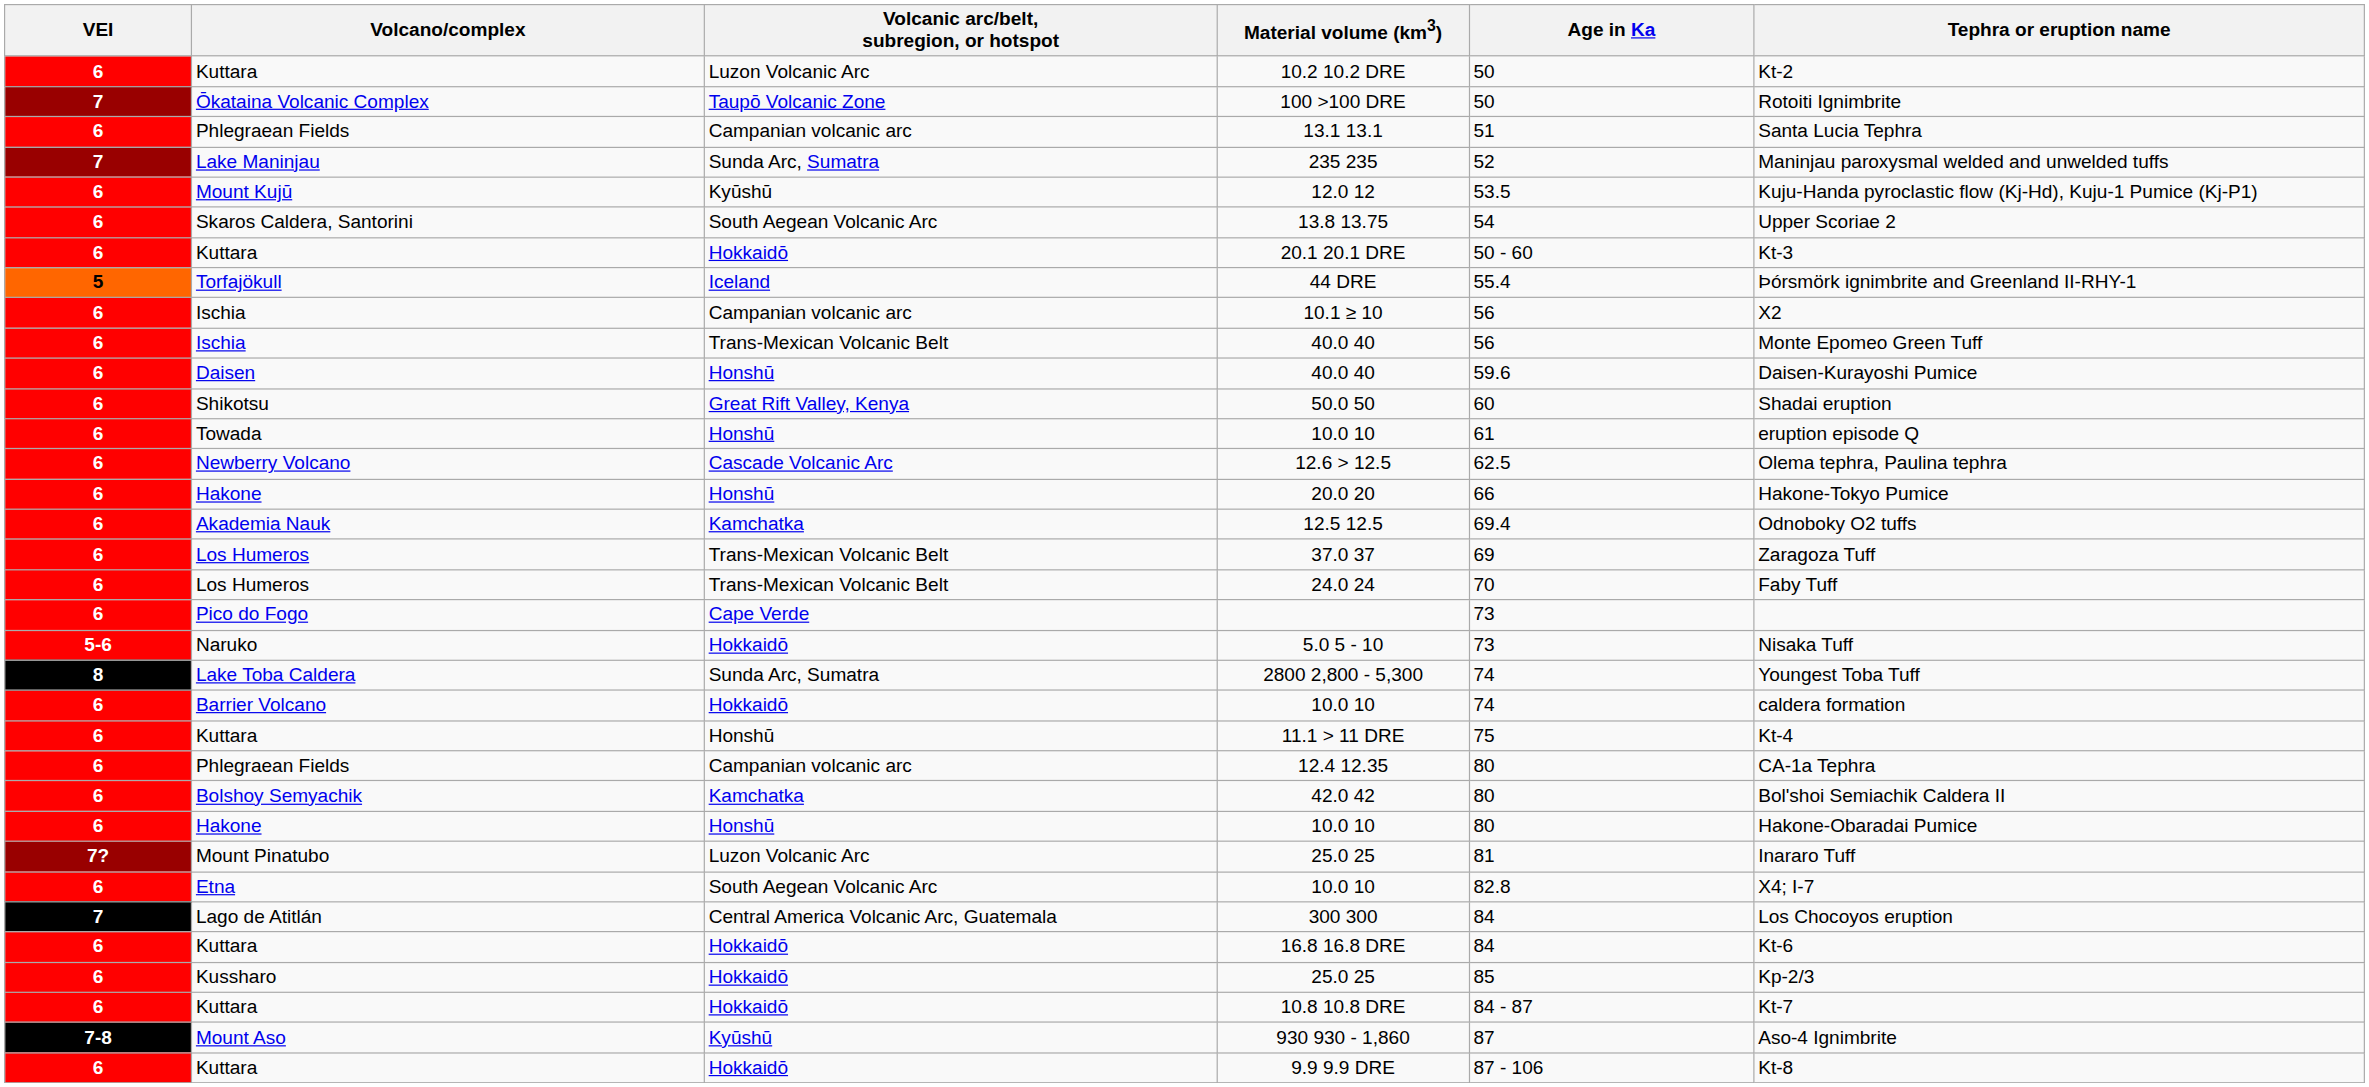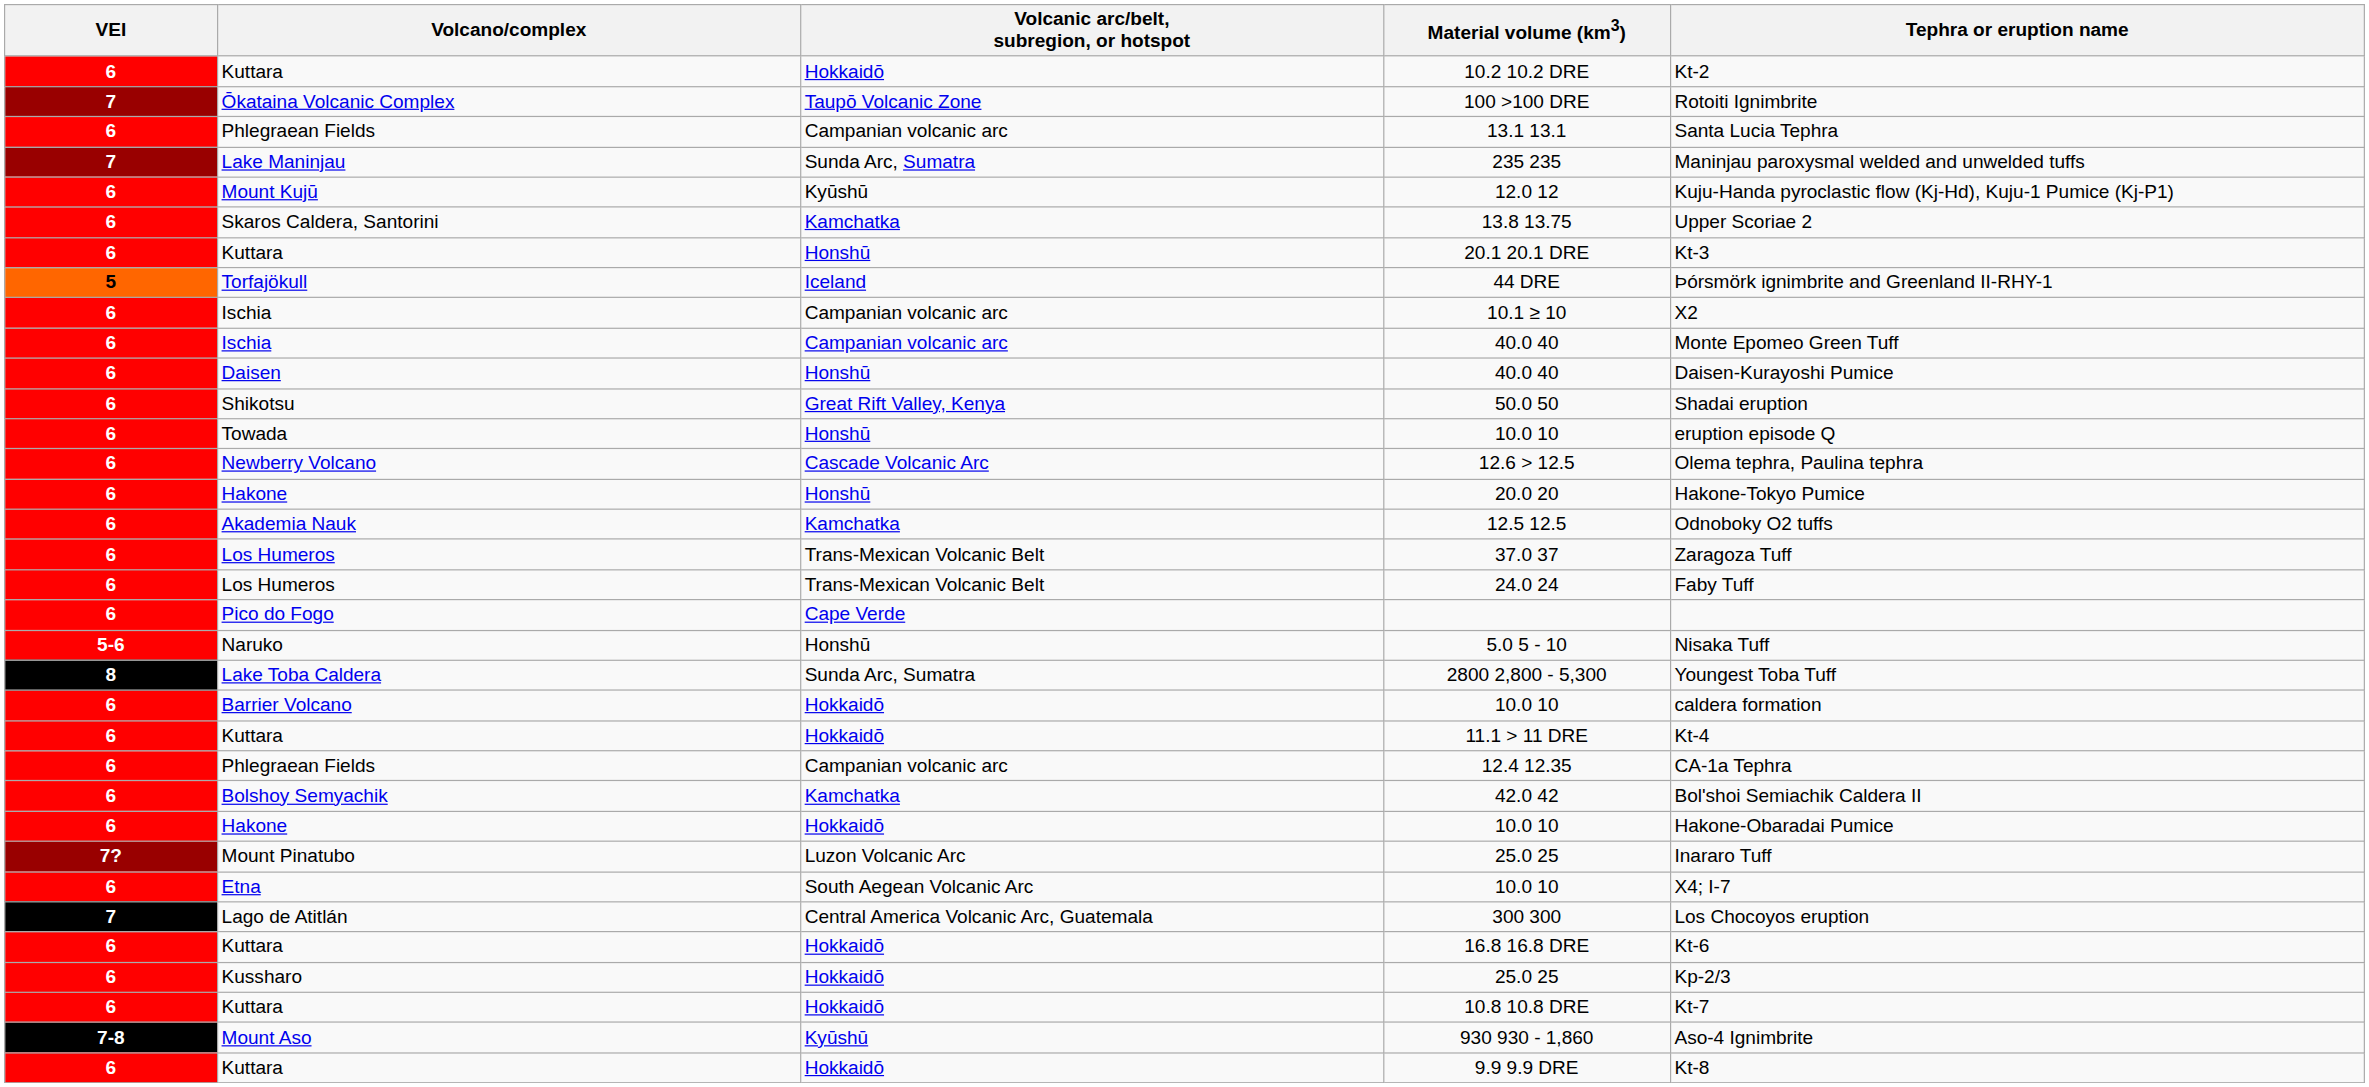- column: (1611, 30)
(789, 71) Luzon Volcanic Arc -> (844, 71) Hokkaidō
(823, 222) South Aegean Volcanic Arc -> (852, 222) Kamchatka
(748, 252) Hokkaidō -> (837, 252) Honshū
(828, 342) Trans-Mexican Volcanic Belt -> (906, 342) Campanian volcanic arc
(748, 644) Hokkaidō -> (837, 644) Honshū
(741, 735) Honshū -> (844, 735) Hokkaidō
(741, 826) Honshū -> (844, 826) Hokkaidō
